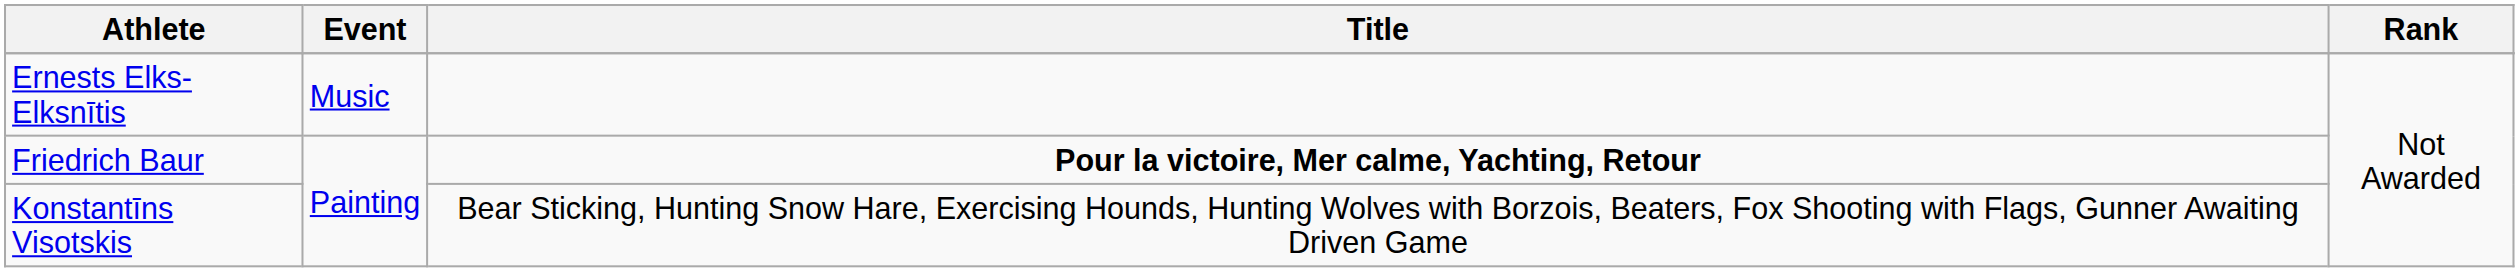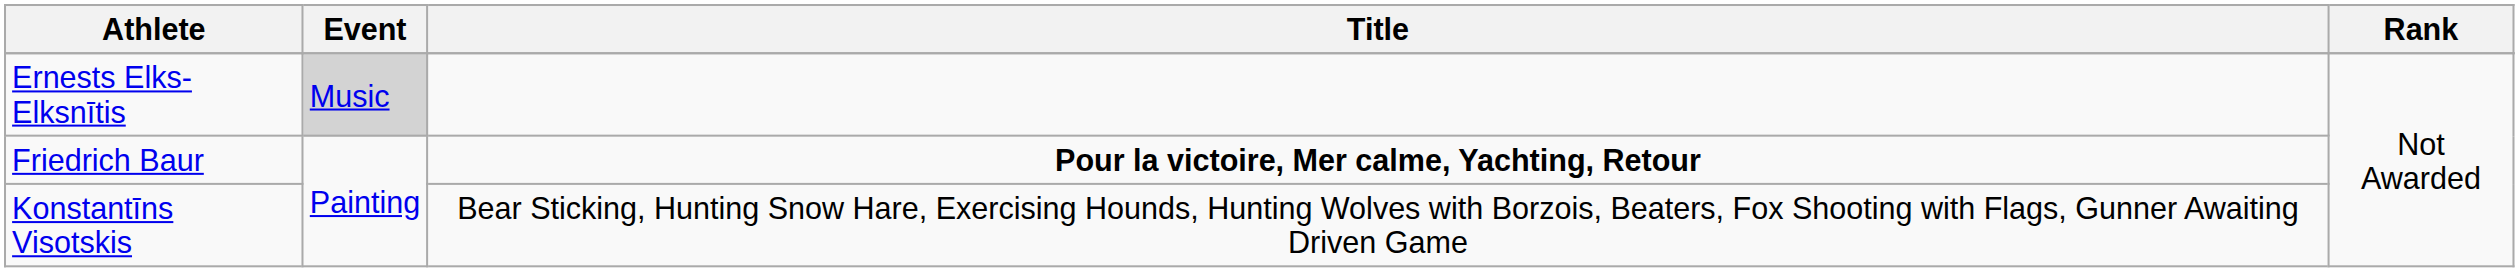(350, 95) no background -> (350, 95) lightgrey background
